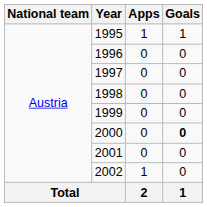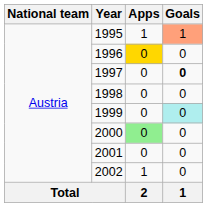(183, 34) no background -> (183, 34) lightsalmon background
(144, 53) no background -> (144, 53) gold background
(183, 73) normal -> (183, 73) bold
(183, 113) no background -> (183, 113) paleturquoise background
(144, 133) no background -> (144, 133) lightgreen background
(183, 133) bold -> (183, 133) normal
